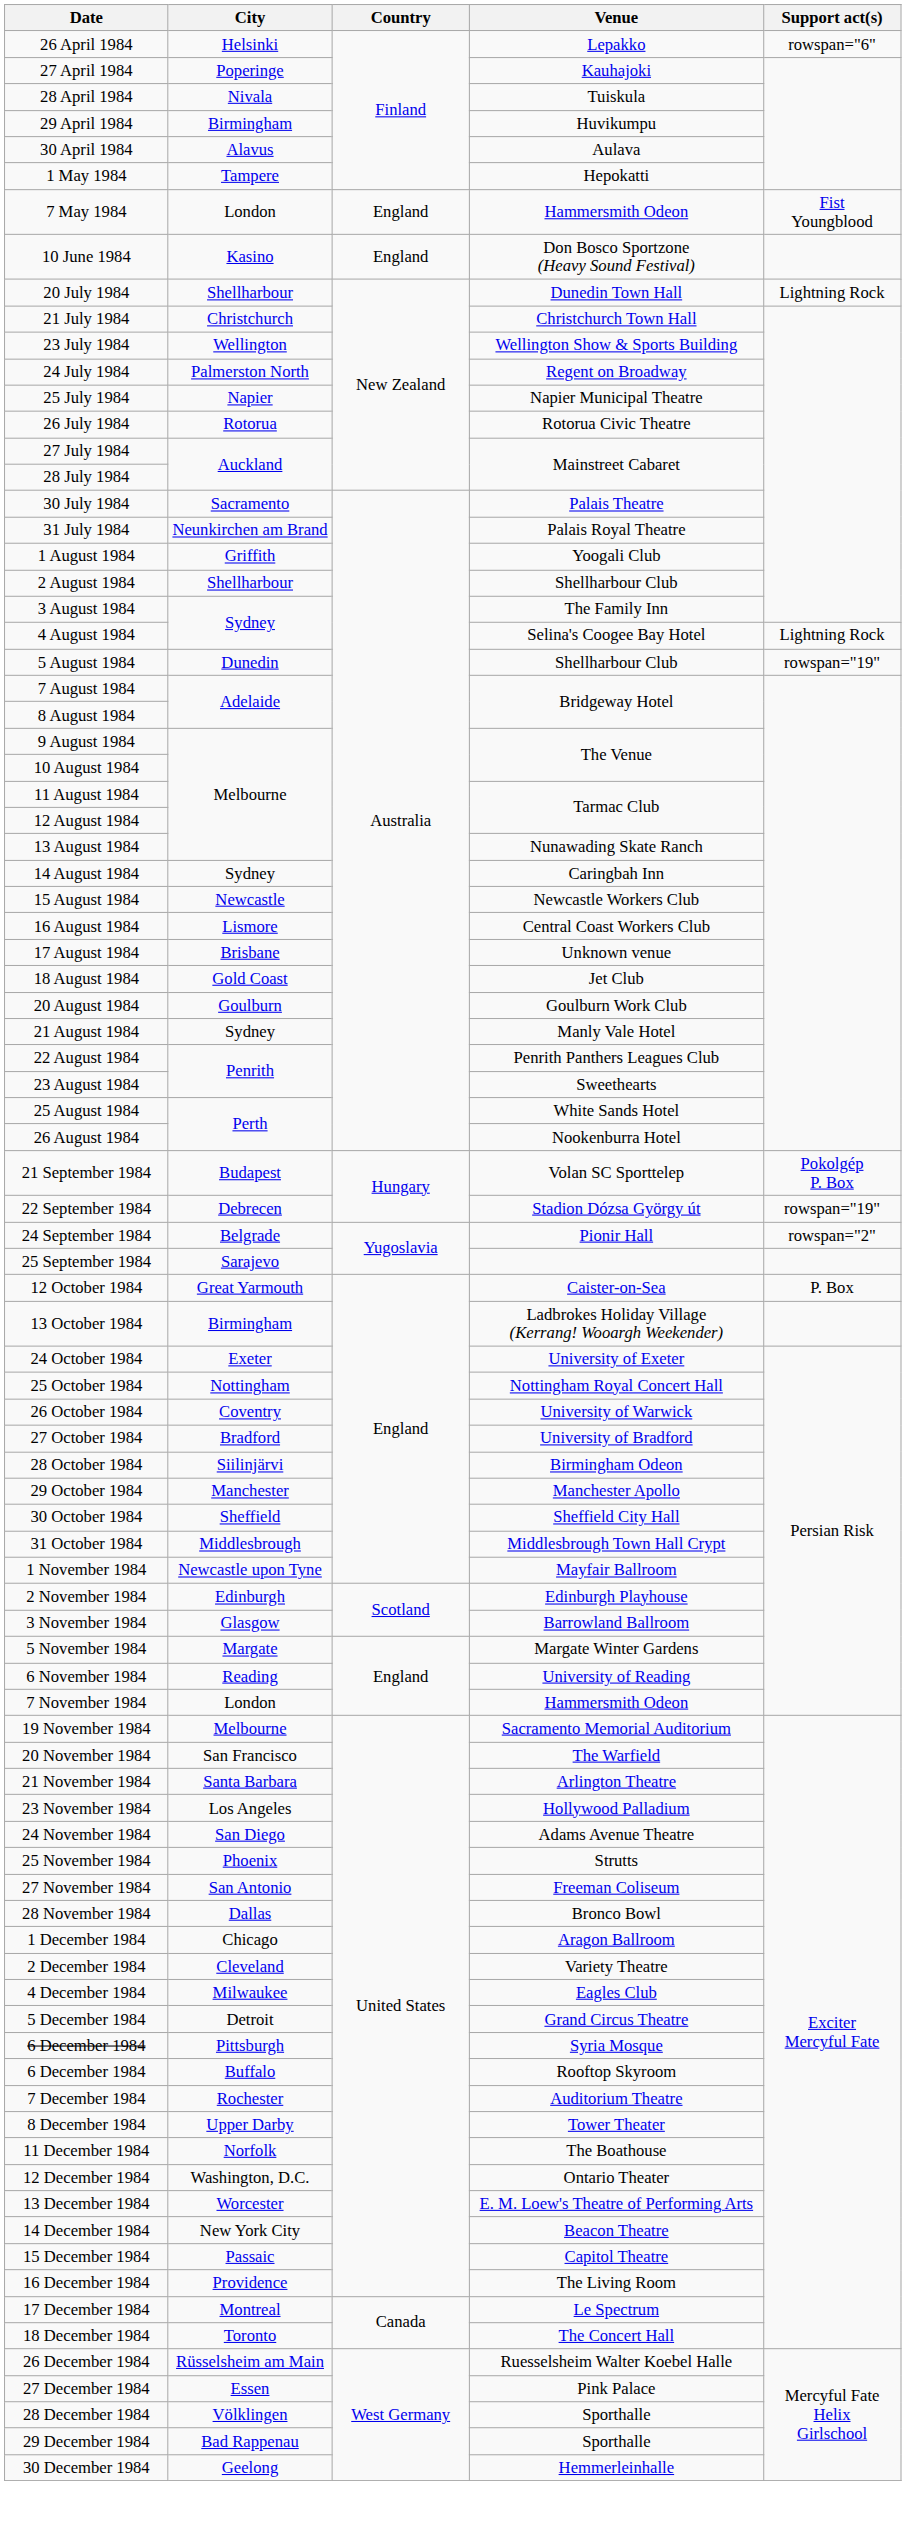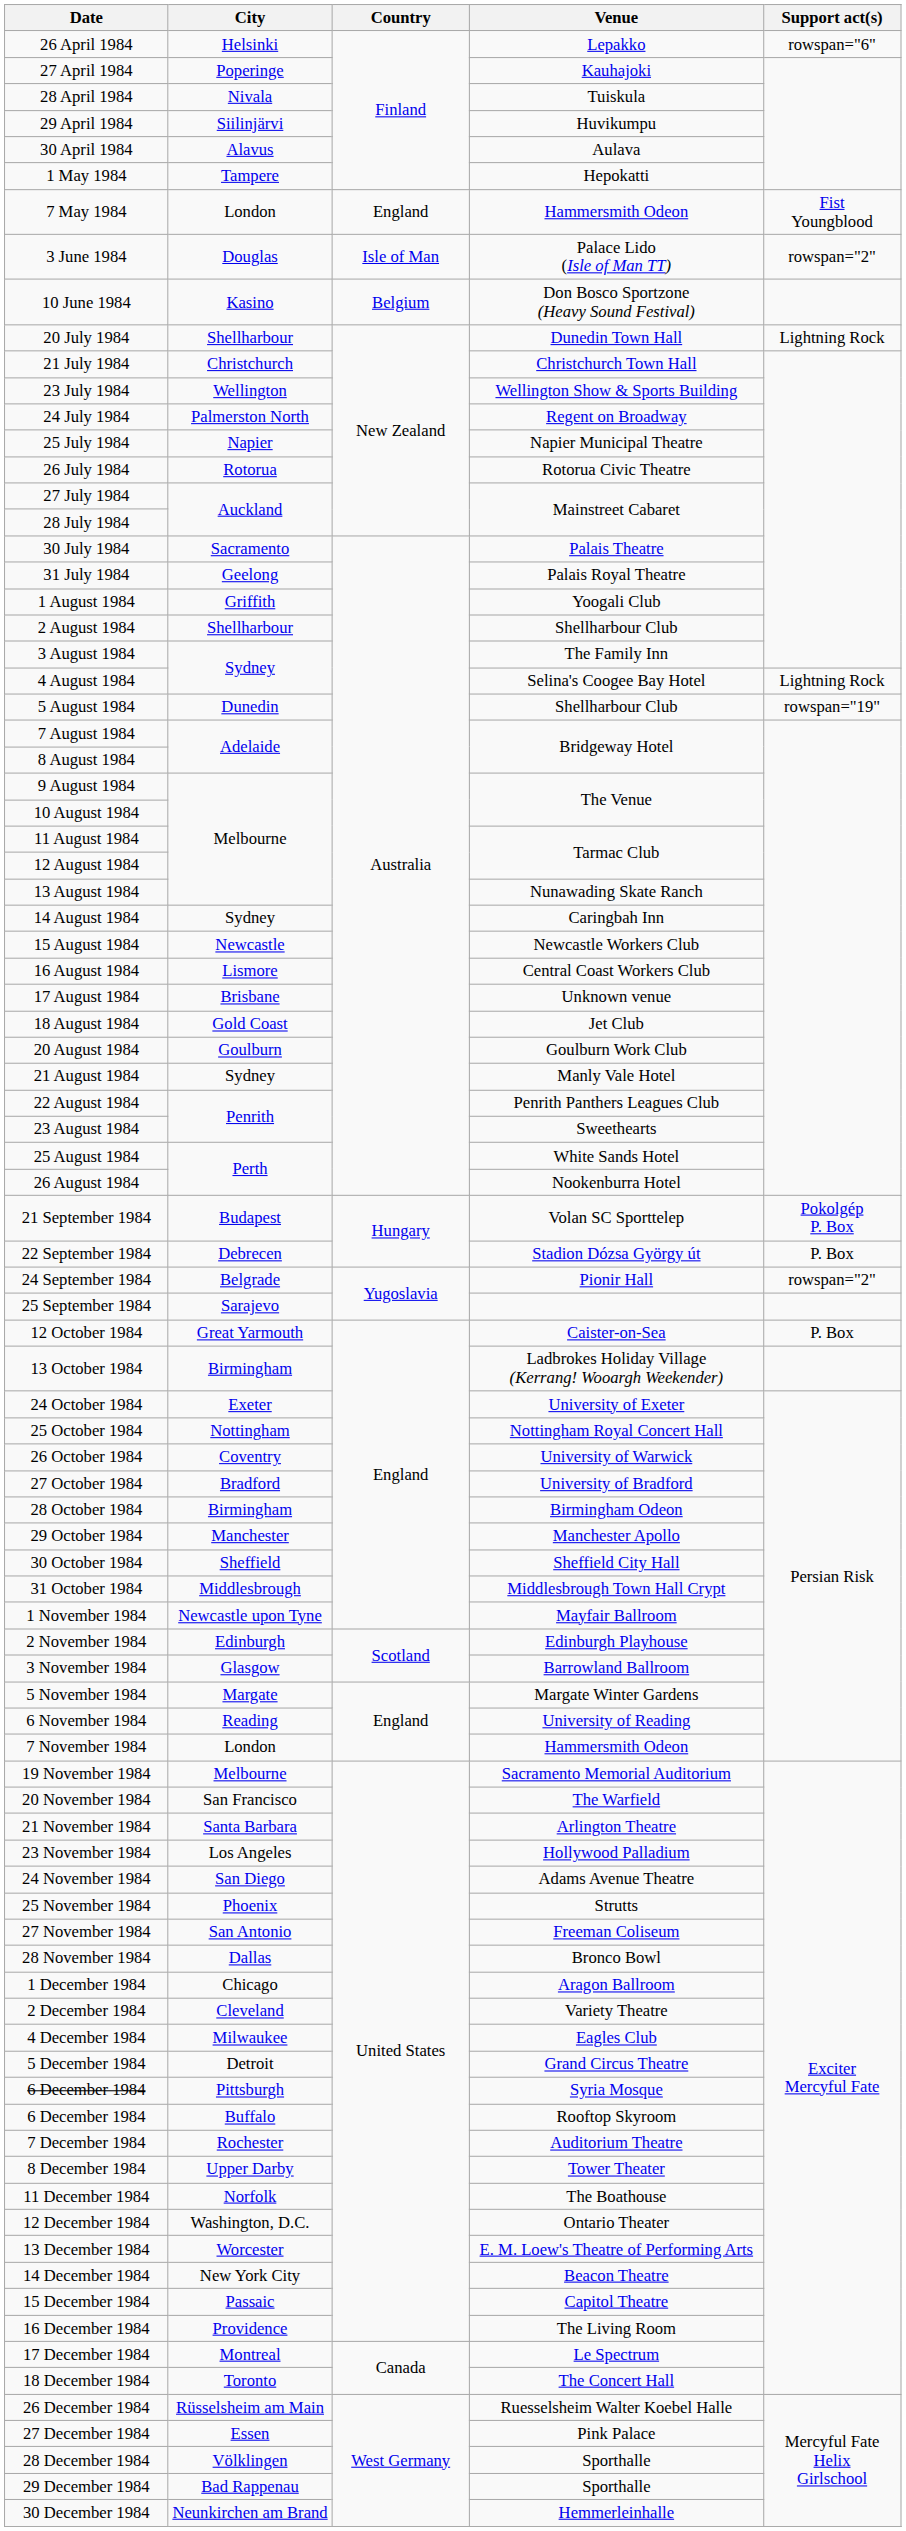(250, 123) Birmingham -> (250, 123) Siilinjärvi
+ row: (86, 256)
(401, 256) England -> (401, 302) Belgium
(250, 530) Neunkirchen am Brand -> (250, 575) Geelong
(832, 1208) rowspan="19" -> (832, 1253) P. Box
(250, 1464) Siilinjärvi -> (250, 1509) Birmingham
(250, 2467) Geelong -> (250, 2512) Neunkirchen am Brand
